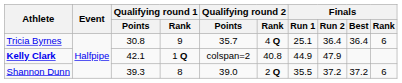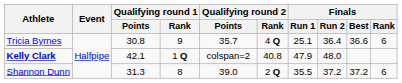(359, 41) 36.4 -> (359, 41) 36.6
(303, 56) 44.9 -> (303, 56) 47.9
(332, 56) 47.9 -> (332, 56) 48.0
(136, 71) 39.3 -> (136, 71) 31.3
